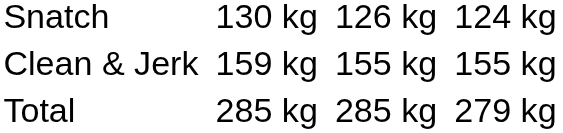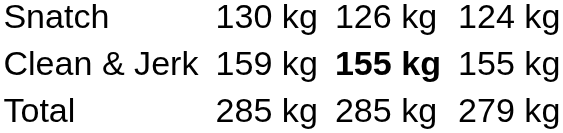(386, 63) normal -> (388, 63) bold
